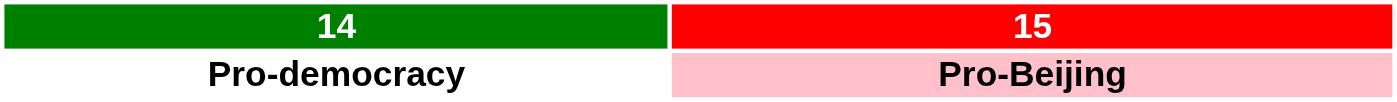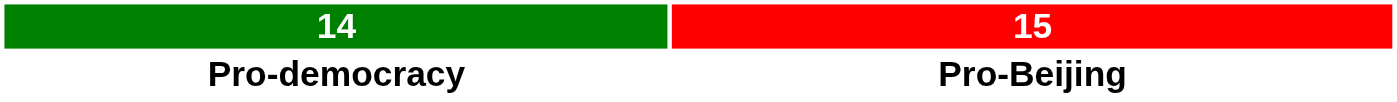(1033, 74) pink background -> (1033, 74) no background
